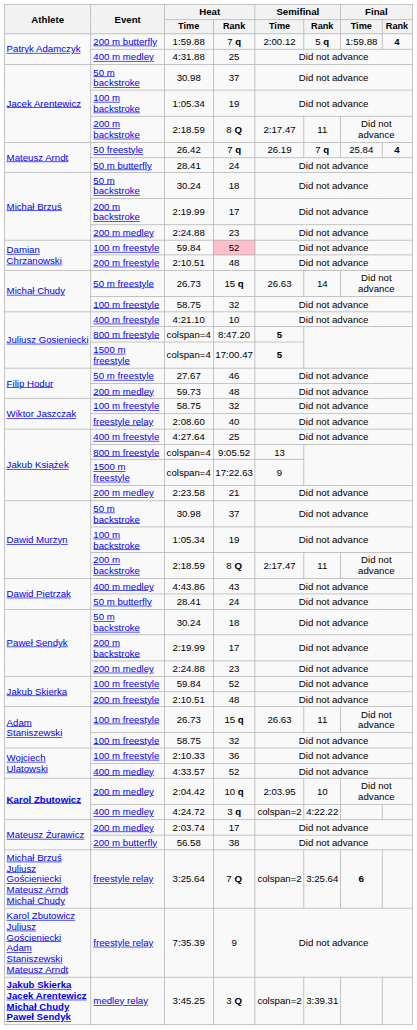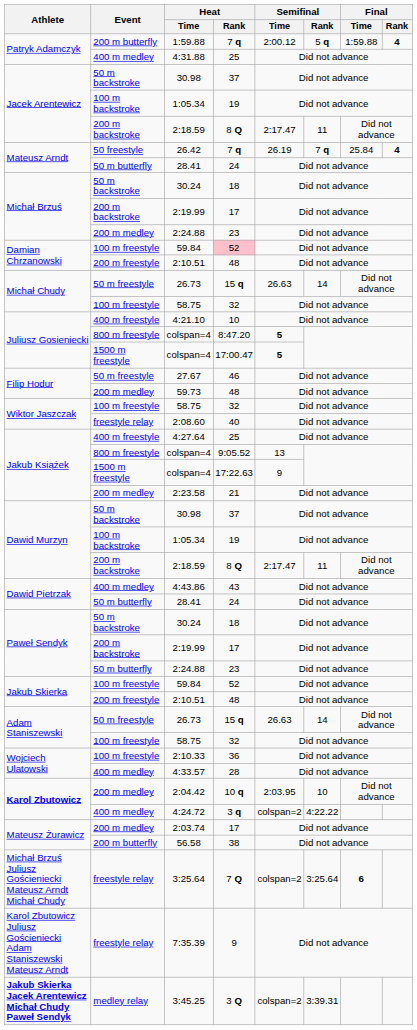(124, 669) 200 m medley -> (123, 669) 50 m butterfly
(126, 720) 100 m freestyle -> (124, 720) 50 m freestyle
(322, 720) 11 -> (322, 720) 14
(234, 771) 52 -> (234, 771) 28
